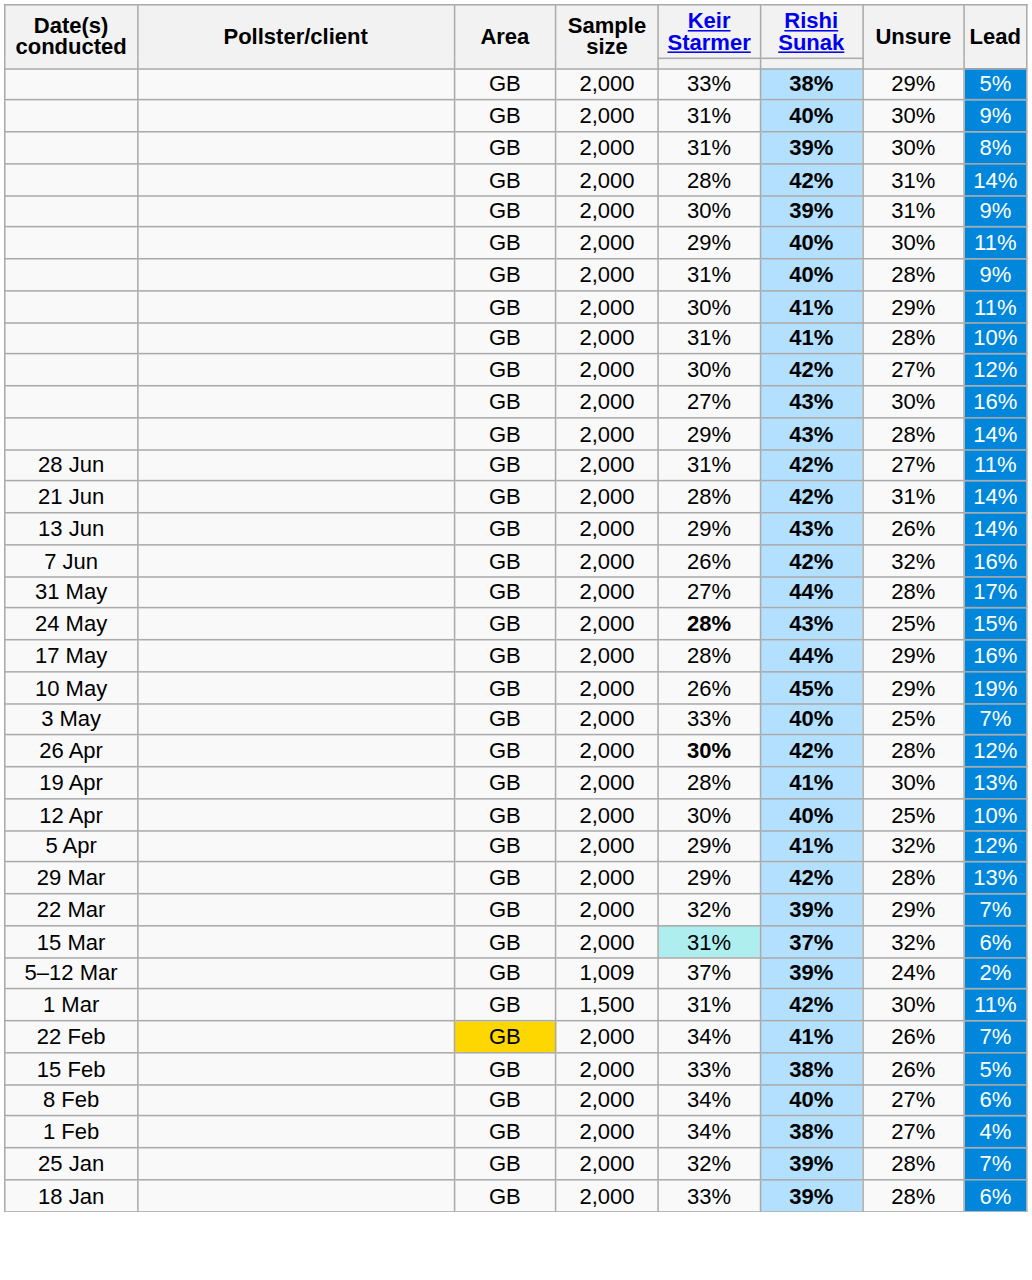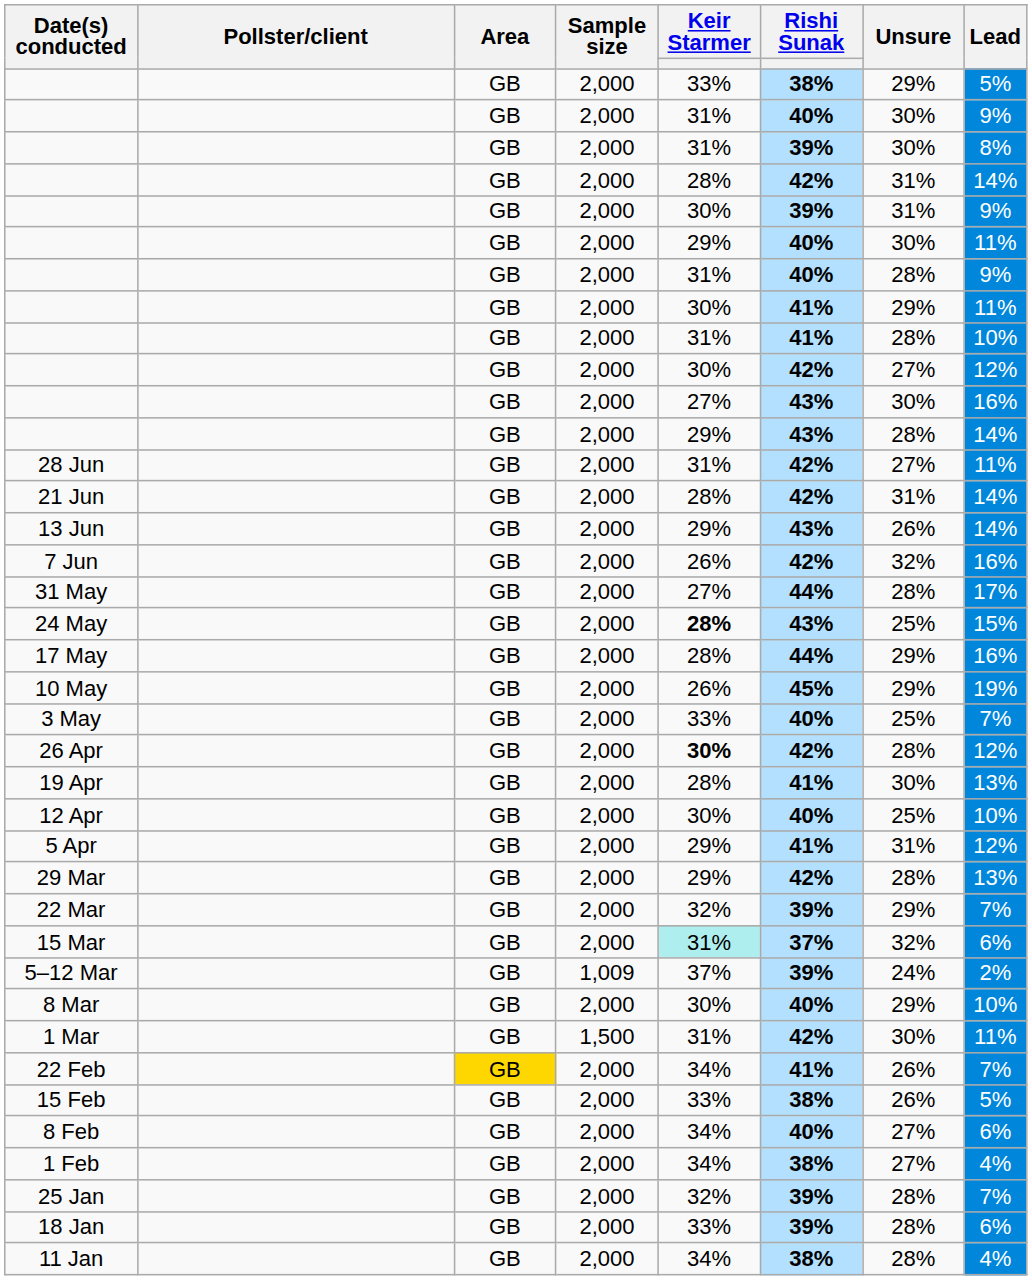(913, 846) 32% -> (913, 846) 31%
+ row: (71, 1005)
+ row: (71, 1259)
